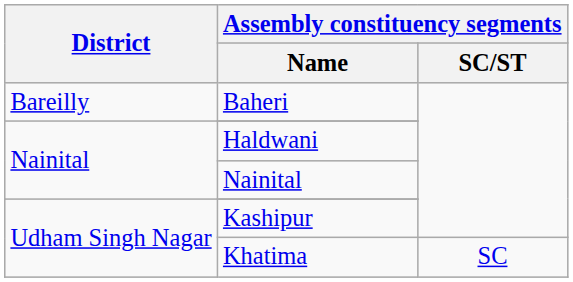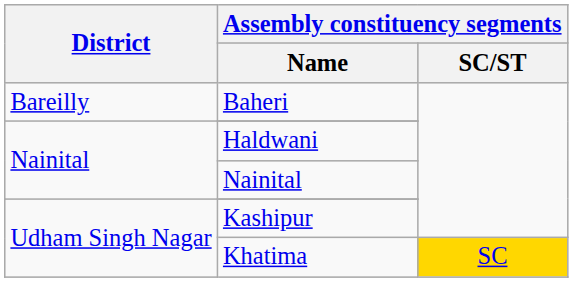(492, 256) no background -> (492, 256) gold background
